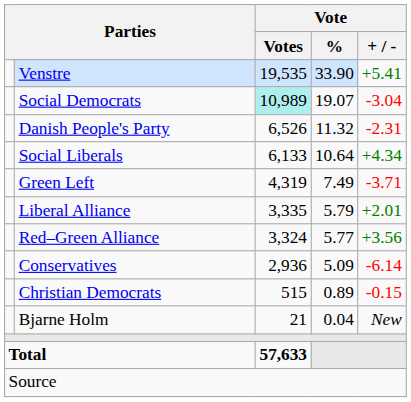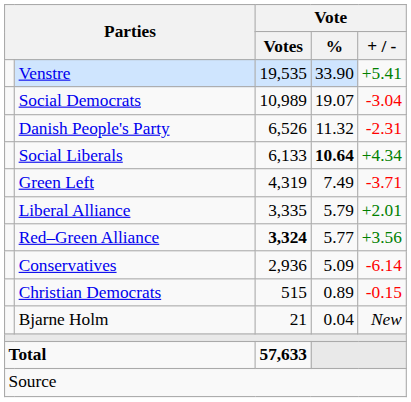(283, 100) paleturquoise background -> (283, 100) no background
(334, 155) normal -> (334, 155) bold
(288, 237) normal -> (288, 237) bold
